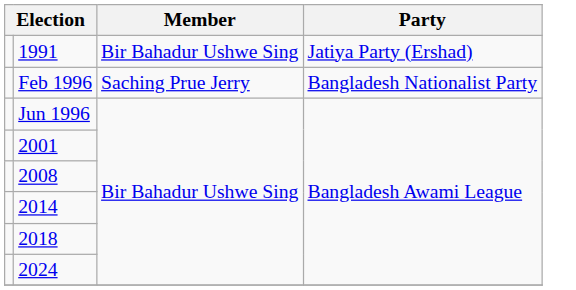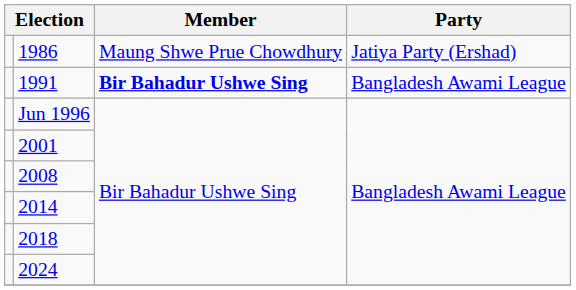+ row: (38, 51)
(200, 51) normal -> (203, 82) bold
(390, 51) Jatiya Party (Ershad) -> (459, 82) Bangladesh Awami League
- row: (55, 82)
